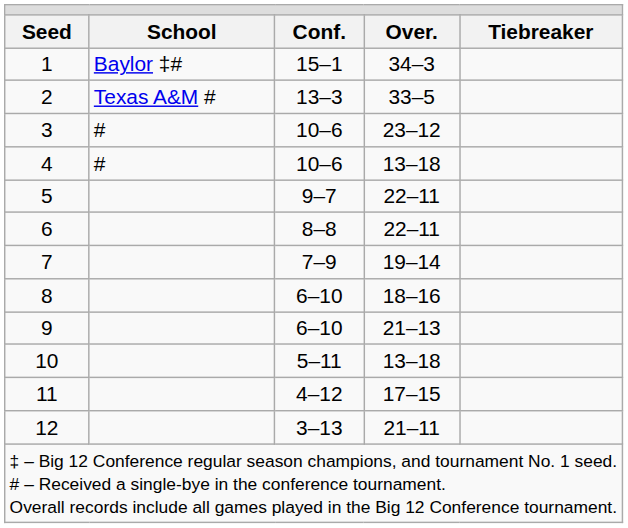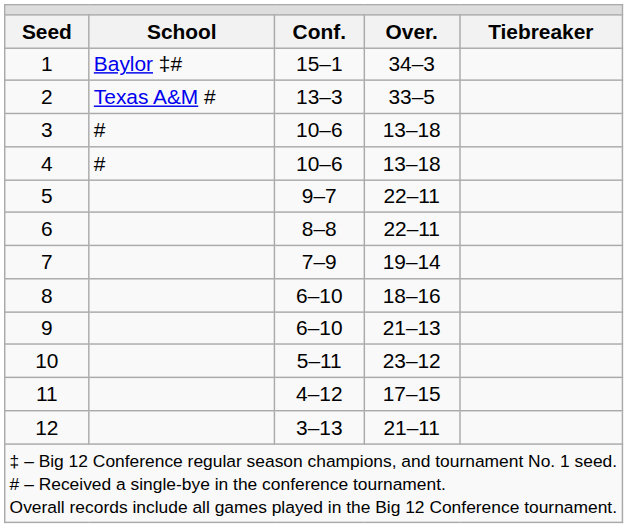(412, 130) 23–12 -> (412, 130) 13–18
(412, 361) 13–18 -> (412, 361) 23–12
